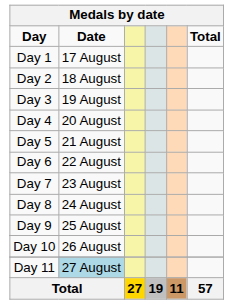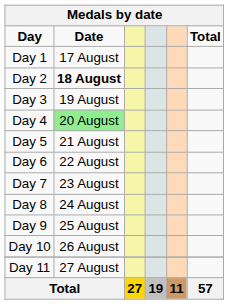(91, 78) normal -> (89, 78) bold
(91, 120) no background -> (89, 120) lightgreen background
(91, 267) lightblue background -> (89, 267) no background
